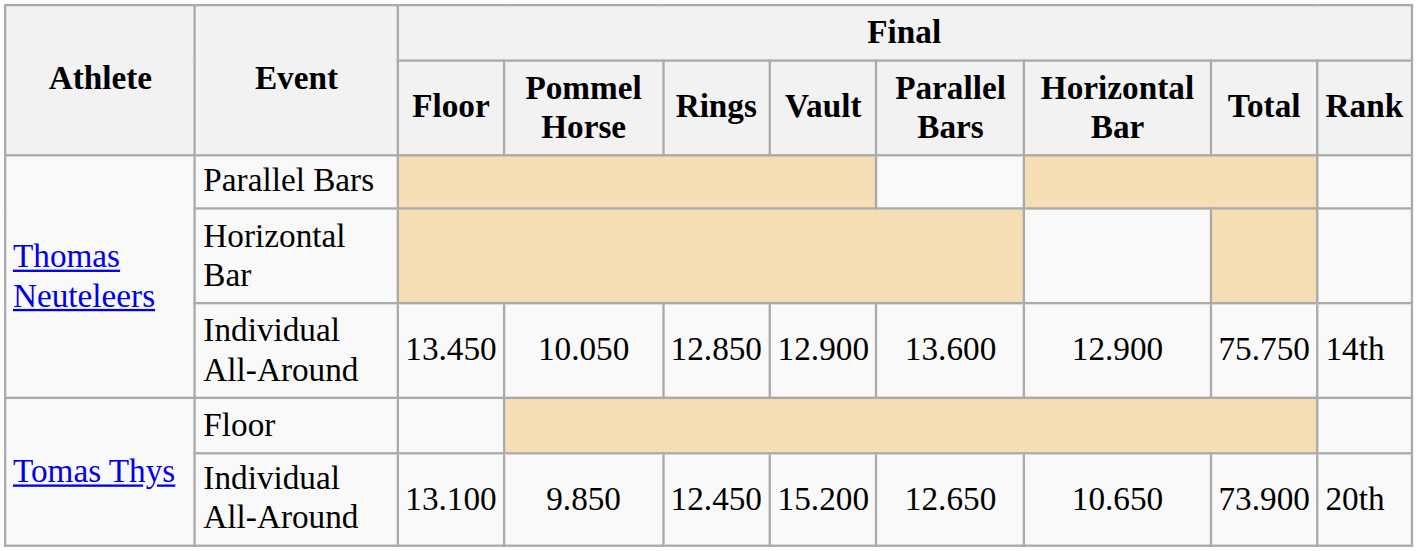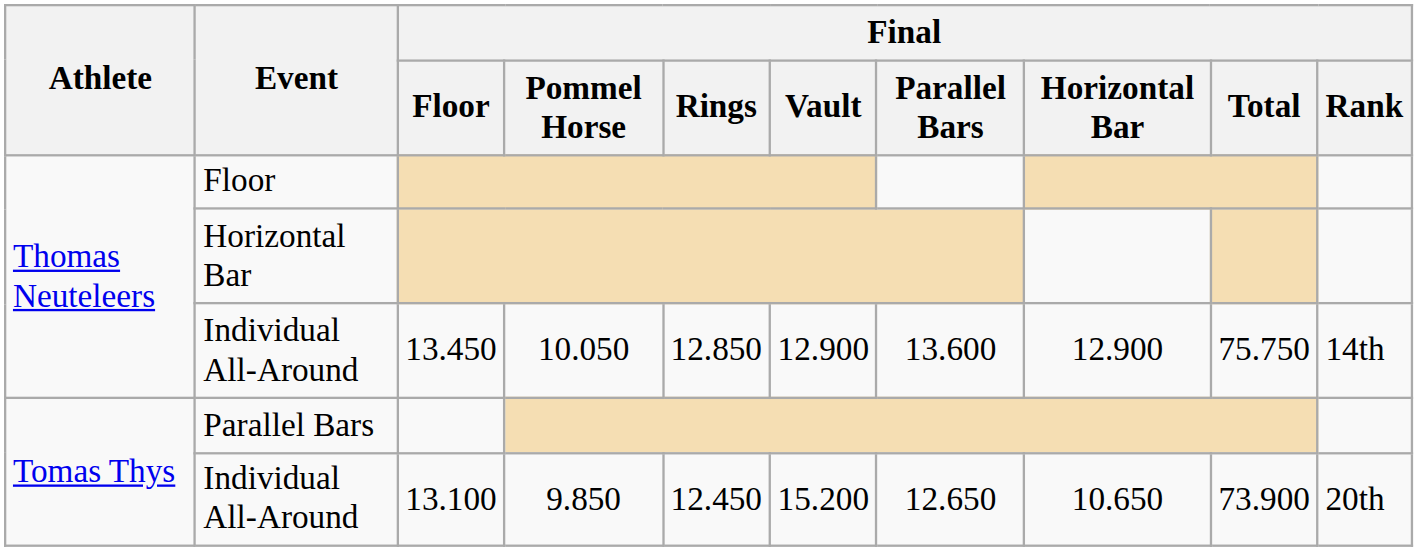(289, 181) Parallel Bars -> (239, 181) Floor
(239, 424) Floor -> (289, 424) Parallel Bars
